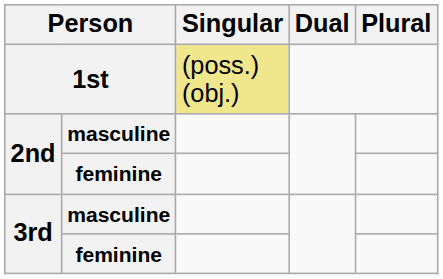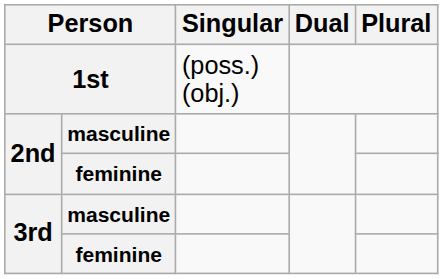(221, 78) khaki background -> (221, 78) no background
